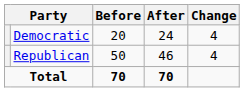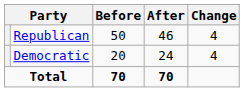rows swapped: (51, 56) <-> (51, 35)
